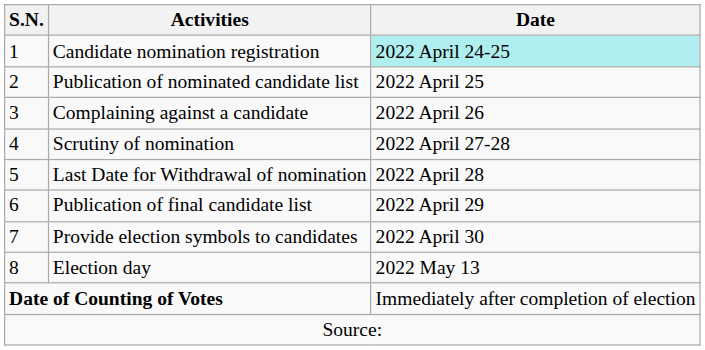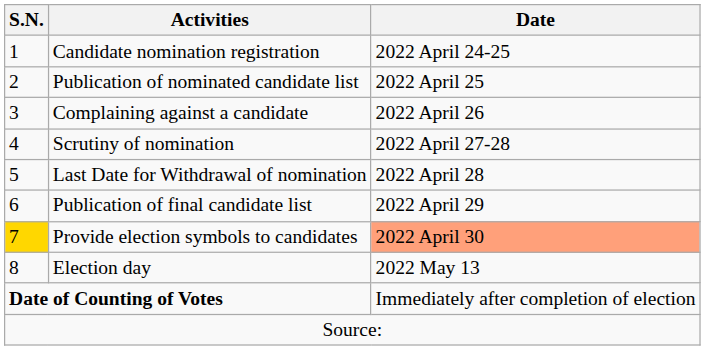(443, 50) paleturquoise background -> (443, 50) no background
(14, 236) no background -> (14, 236) gold background
(430, 236) no background -> (430, 236) lightsalmon background
